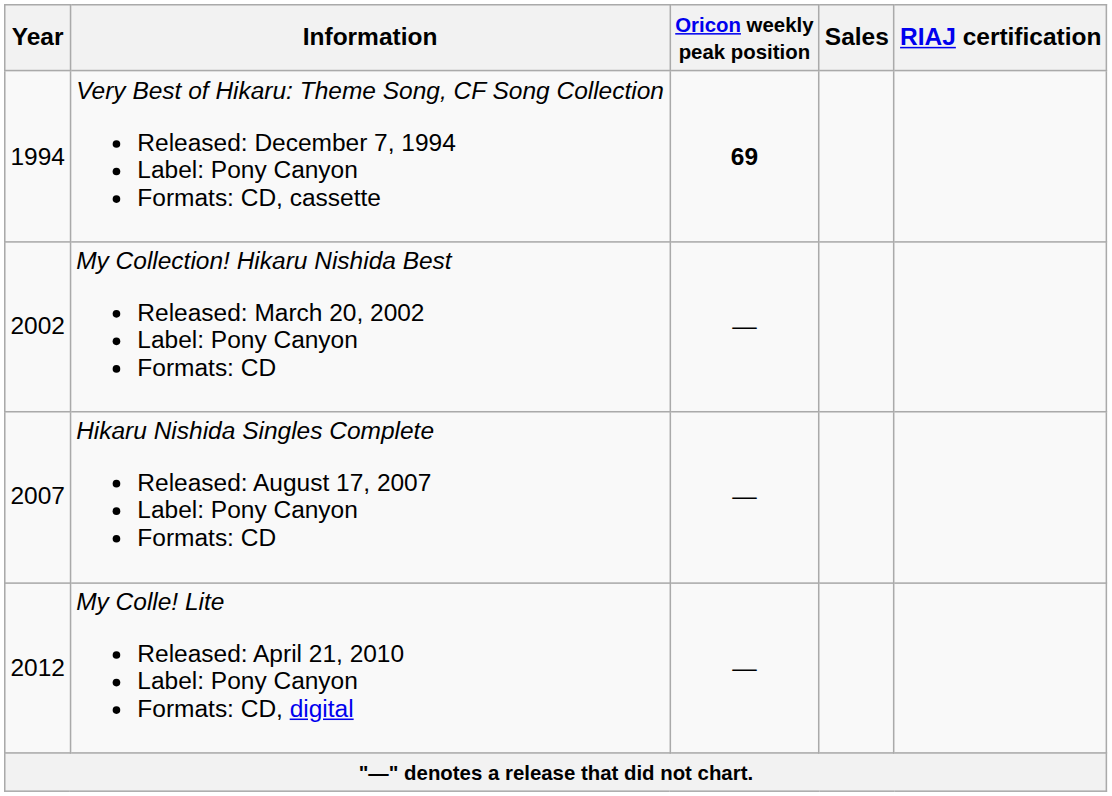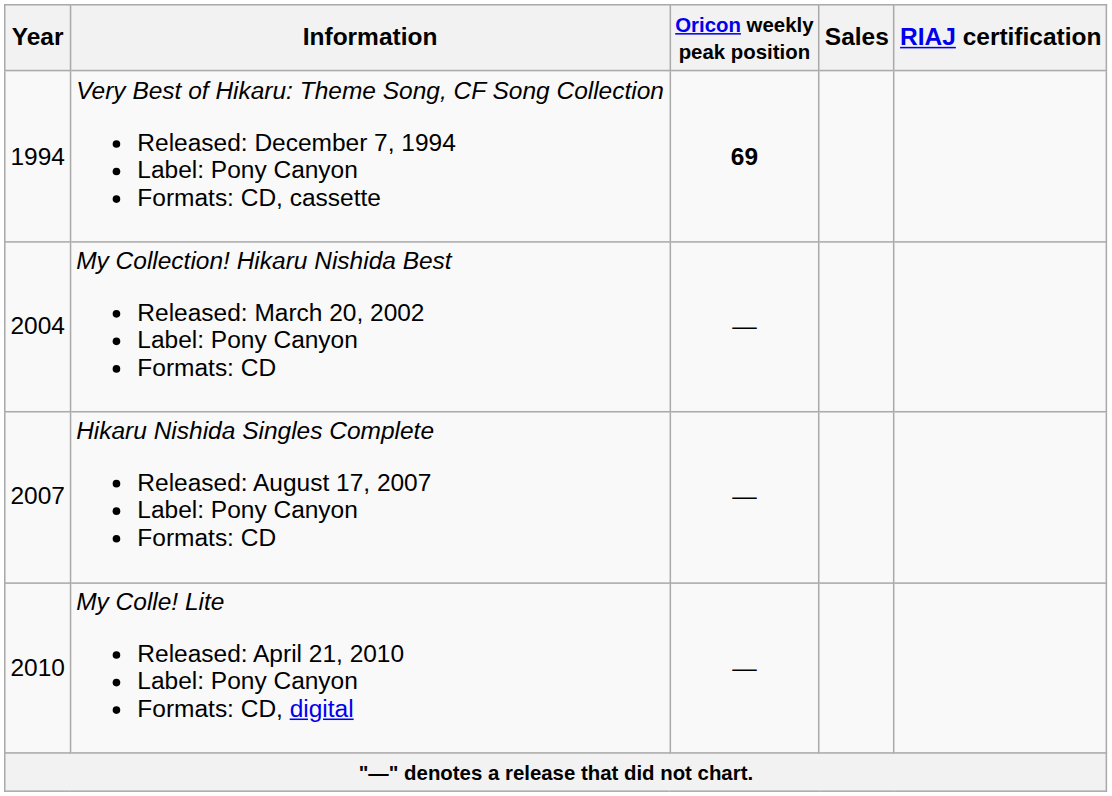(38, 326) 2002 -> (38, 326) 2004
(38, 667) 2012 -> (38, 667) 2010
